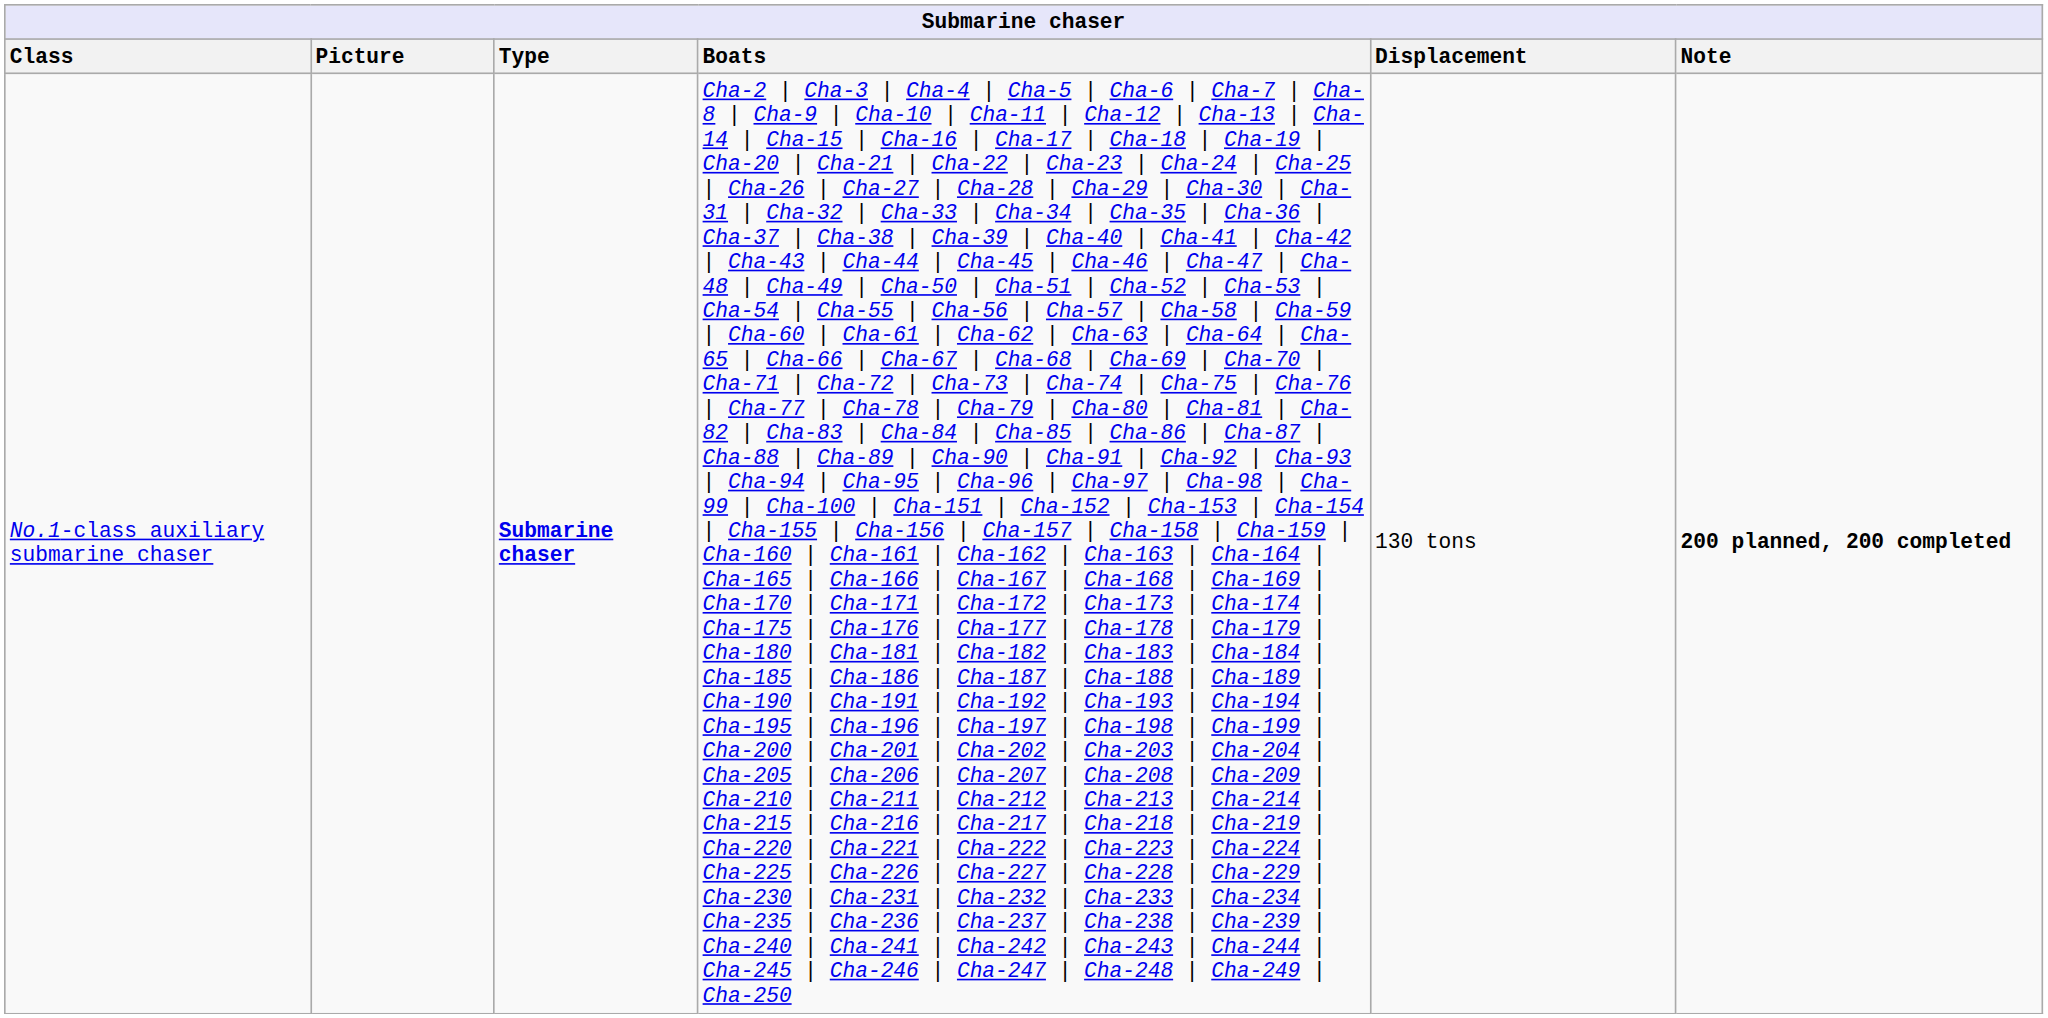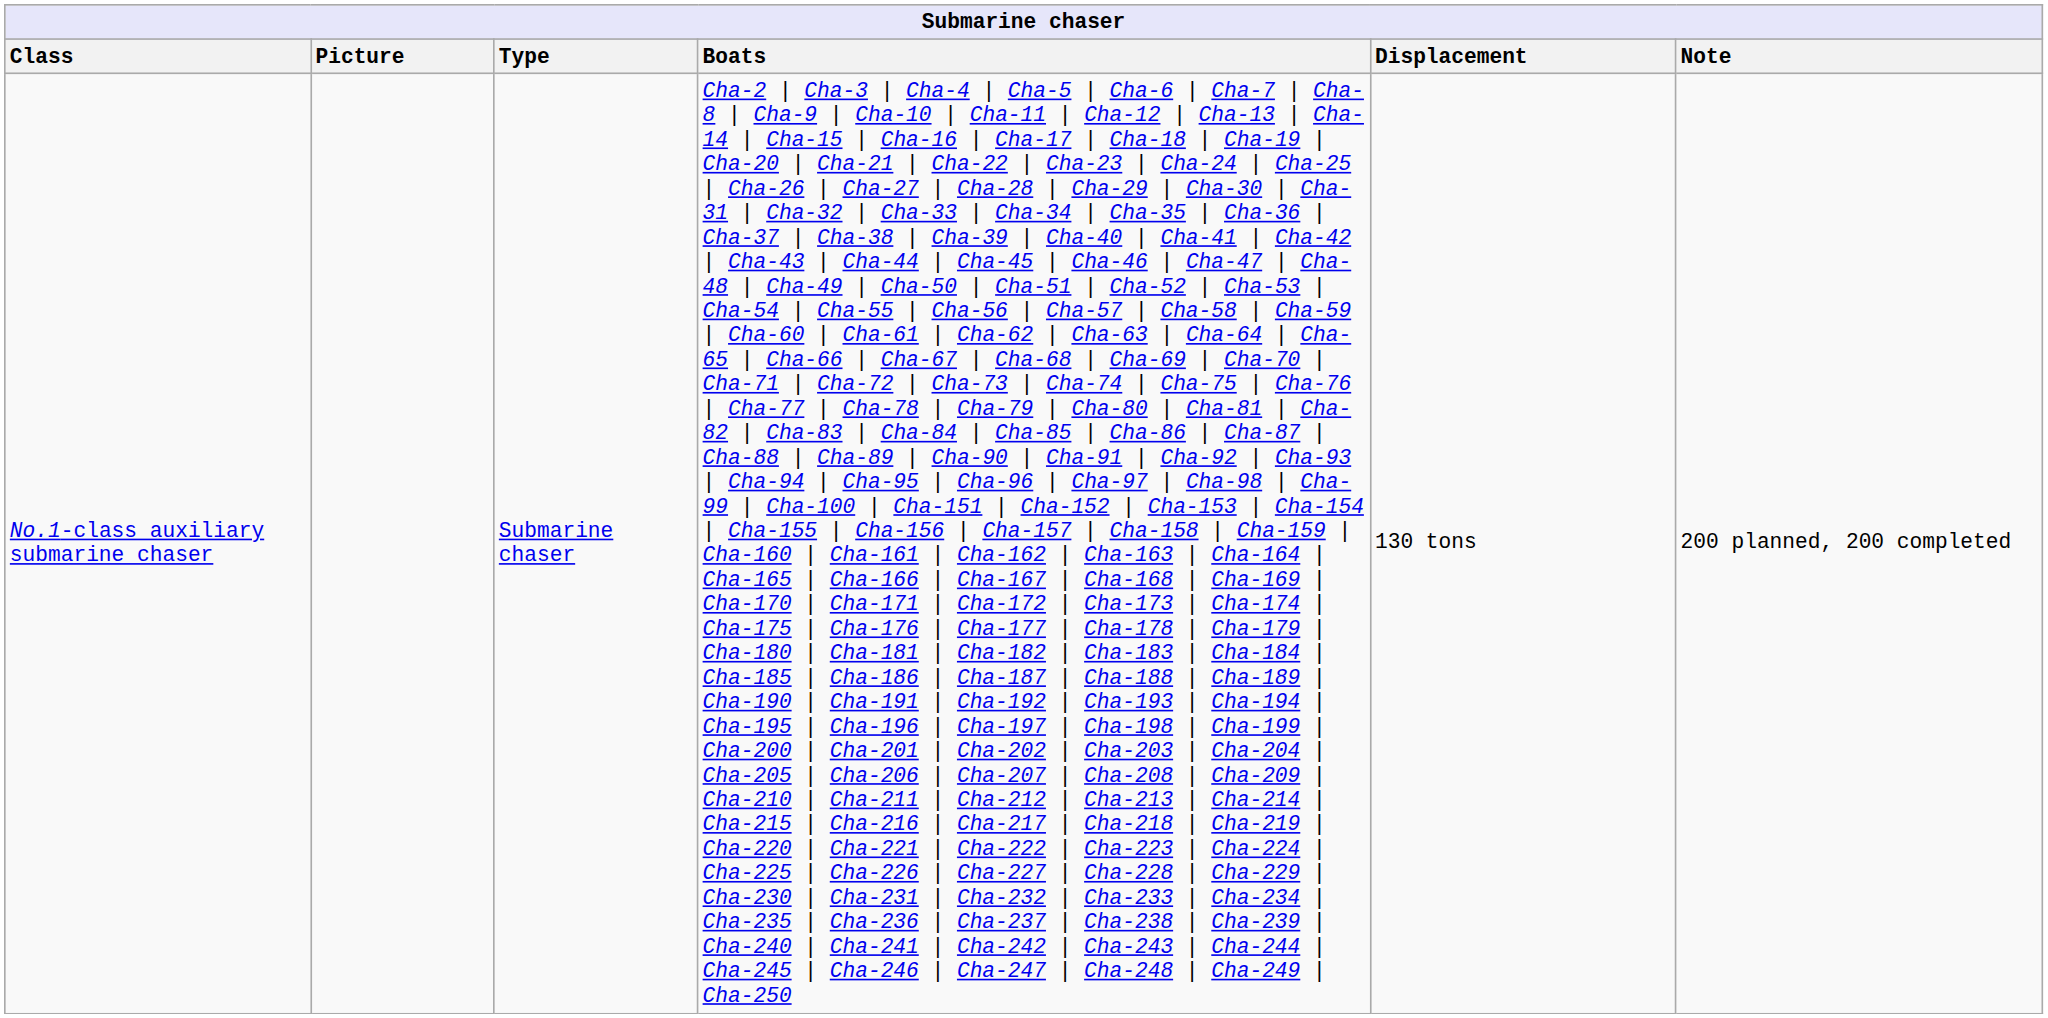(556, 543) bold -> (556, 543) normal
(1846, 543) bold -> (1846, 543) normal
